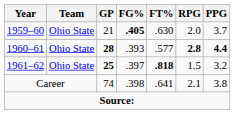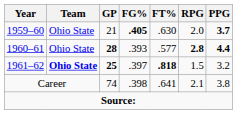(220, 31) normal -> (223, 31) bold
(72, 66) normal -> (73, 66) bold
